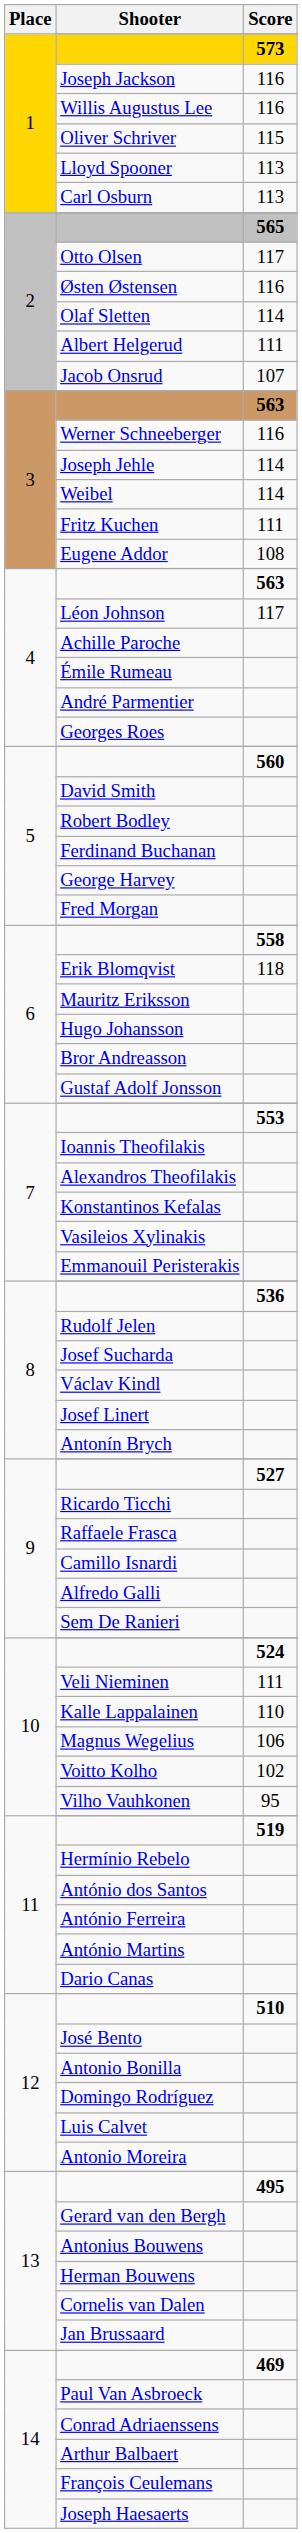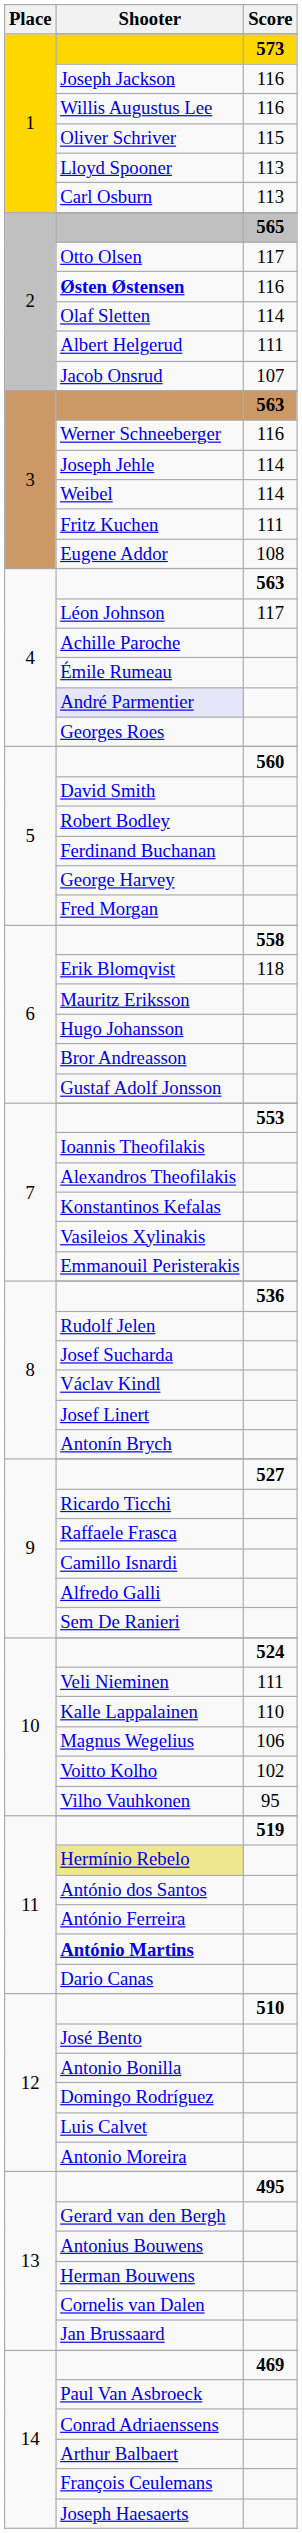(119, 286) normal -> (122, 286) bold
(127, 702) no background -> (127, 702) lavender background
(125, 1860) no background -> (125, 1860) khaki background
(122, 1949) normal -> (127, 1949) bold
